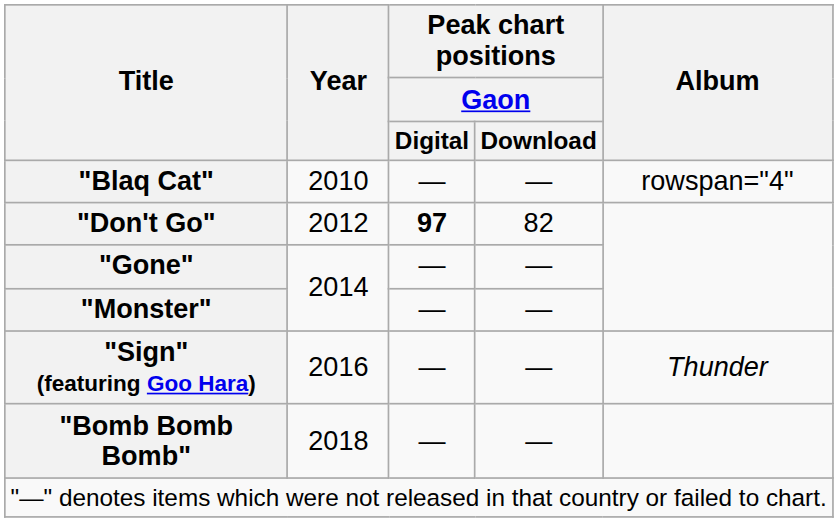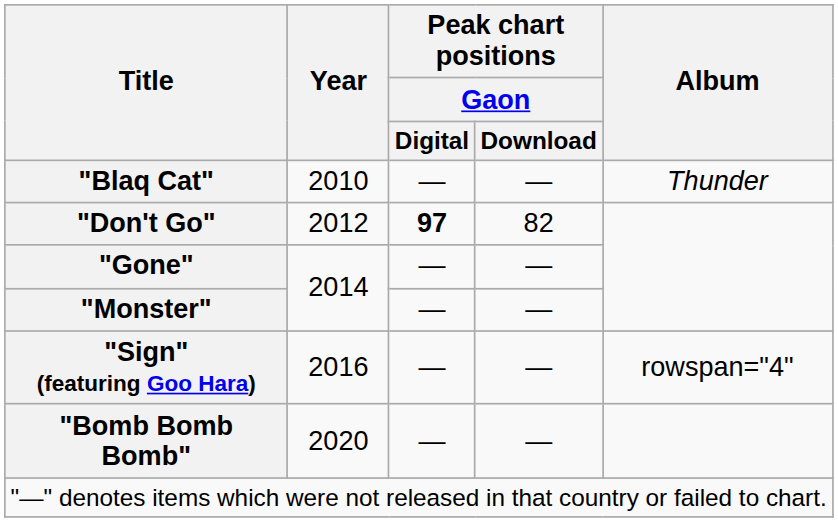(717, 180) rowspan="4" -> (717, 180) Thunder
(717, 367) Thunder -> (717, 367) rowspan="4"
(338, 440) 2018 -> (338, 440) 2020
